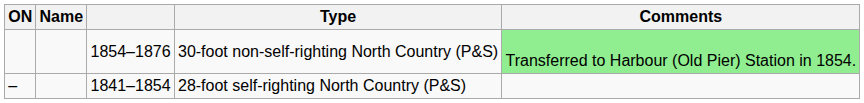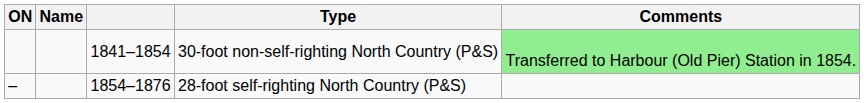(131, 51) 1854–1876 -> (131, 51) 1841–1854
(131, 85) 1841–1854 -> (131, 85) 1854–1876
